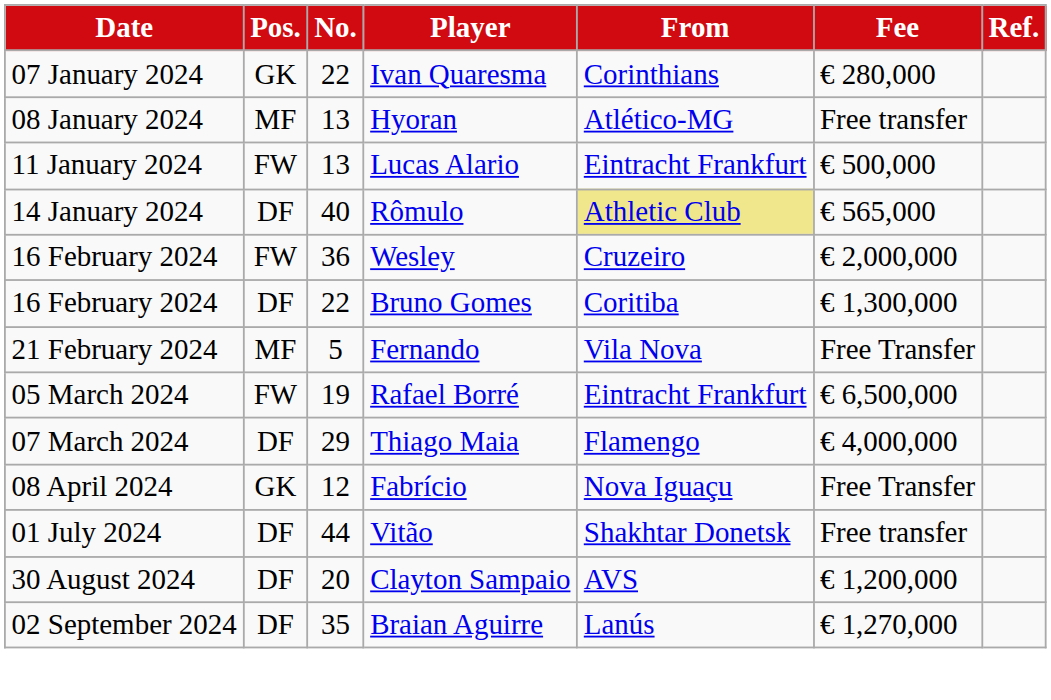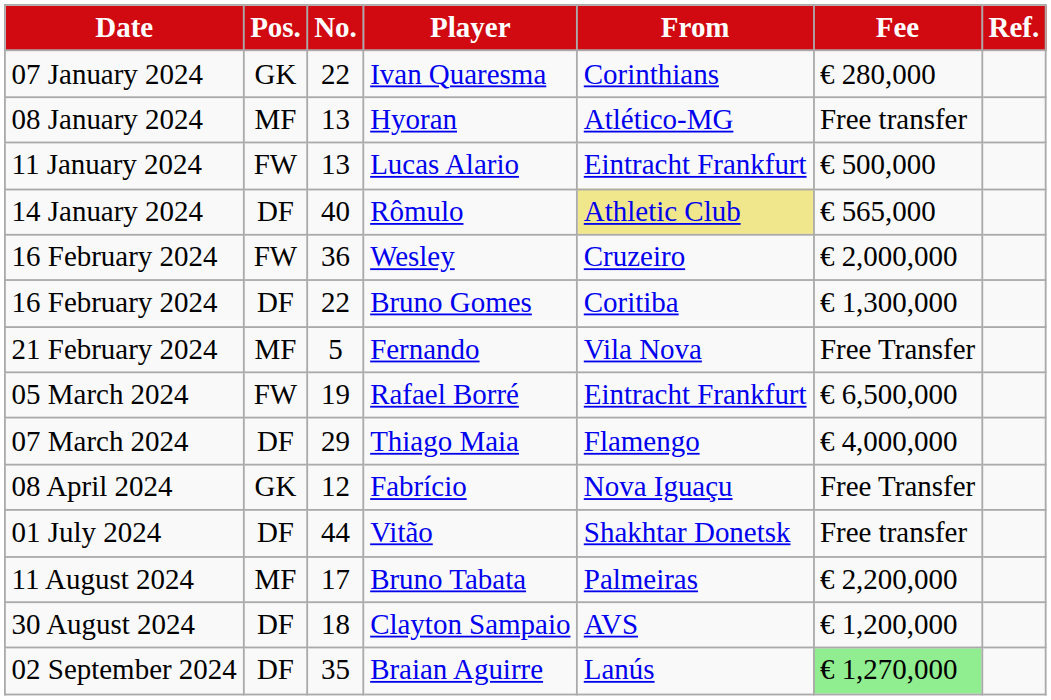+ row: (448, 578)
(335, 578) 20 -> (335, 624) 18
(889, 624) no background -> (889, 670) lightgreen background
